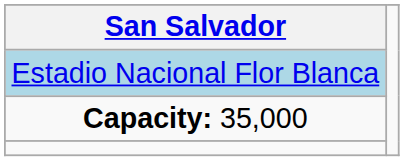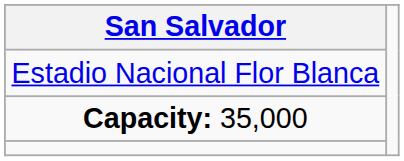(195, 72) lightblue background -> (195, 72) no background
